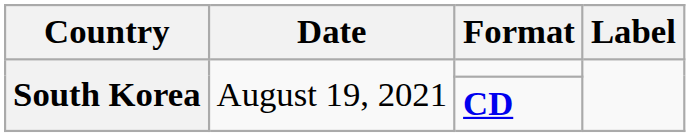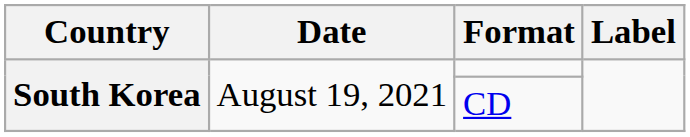(488, 103) bold -> (487, 103) normal
